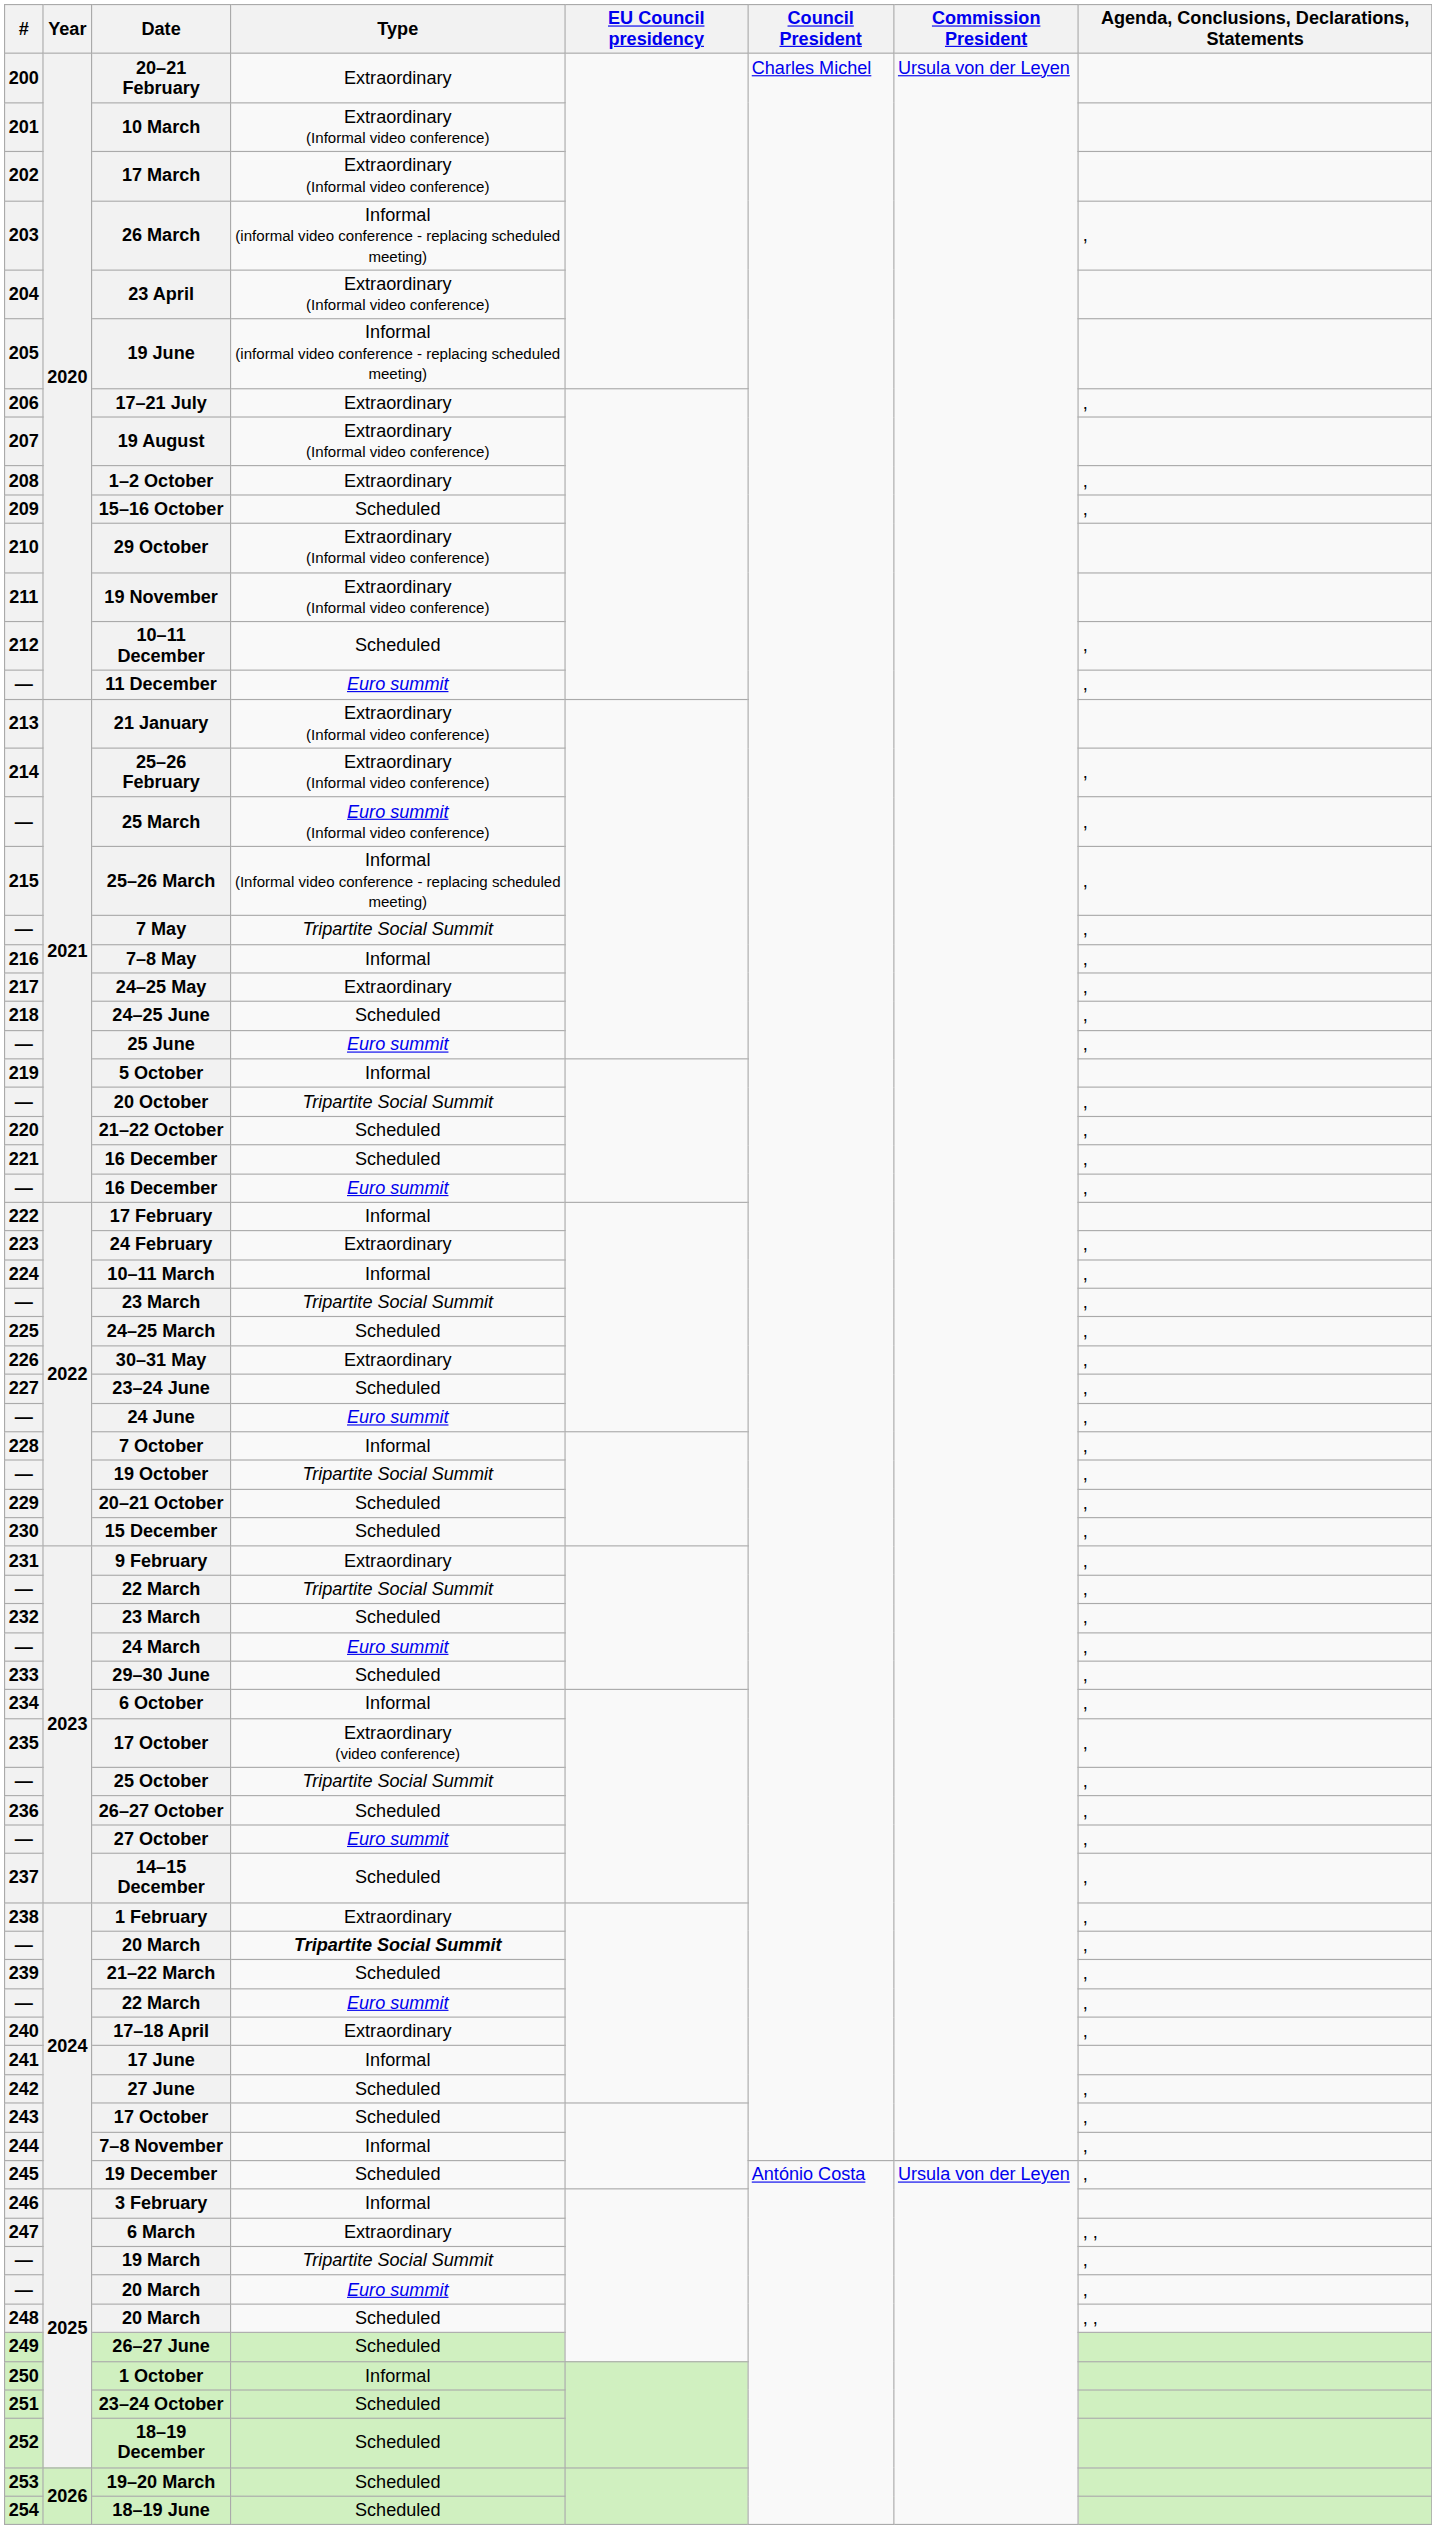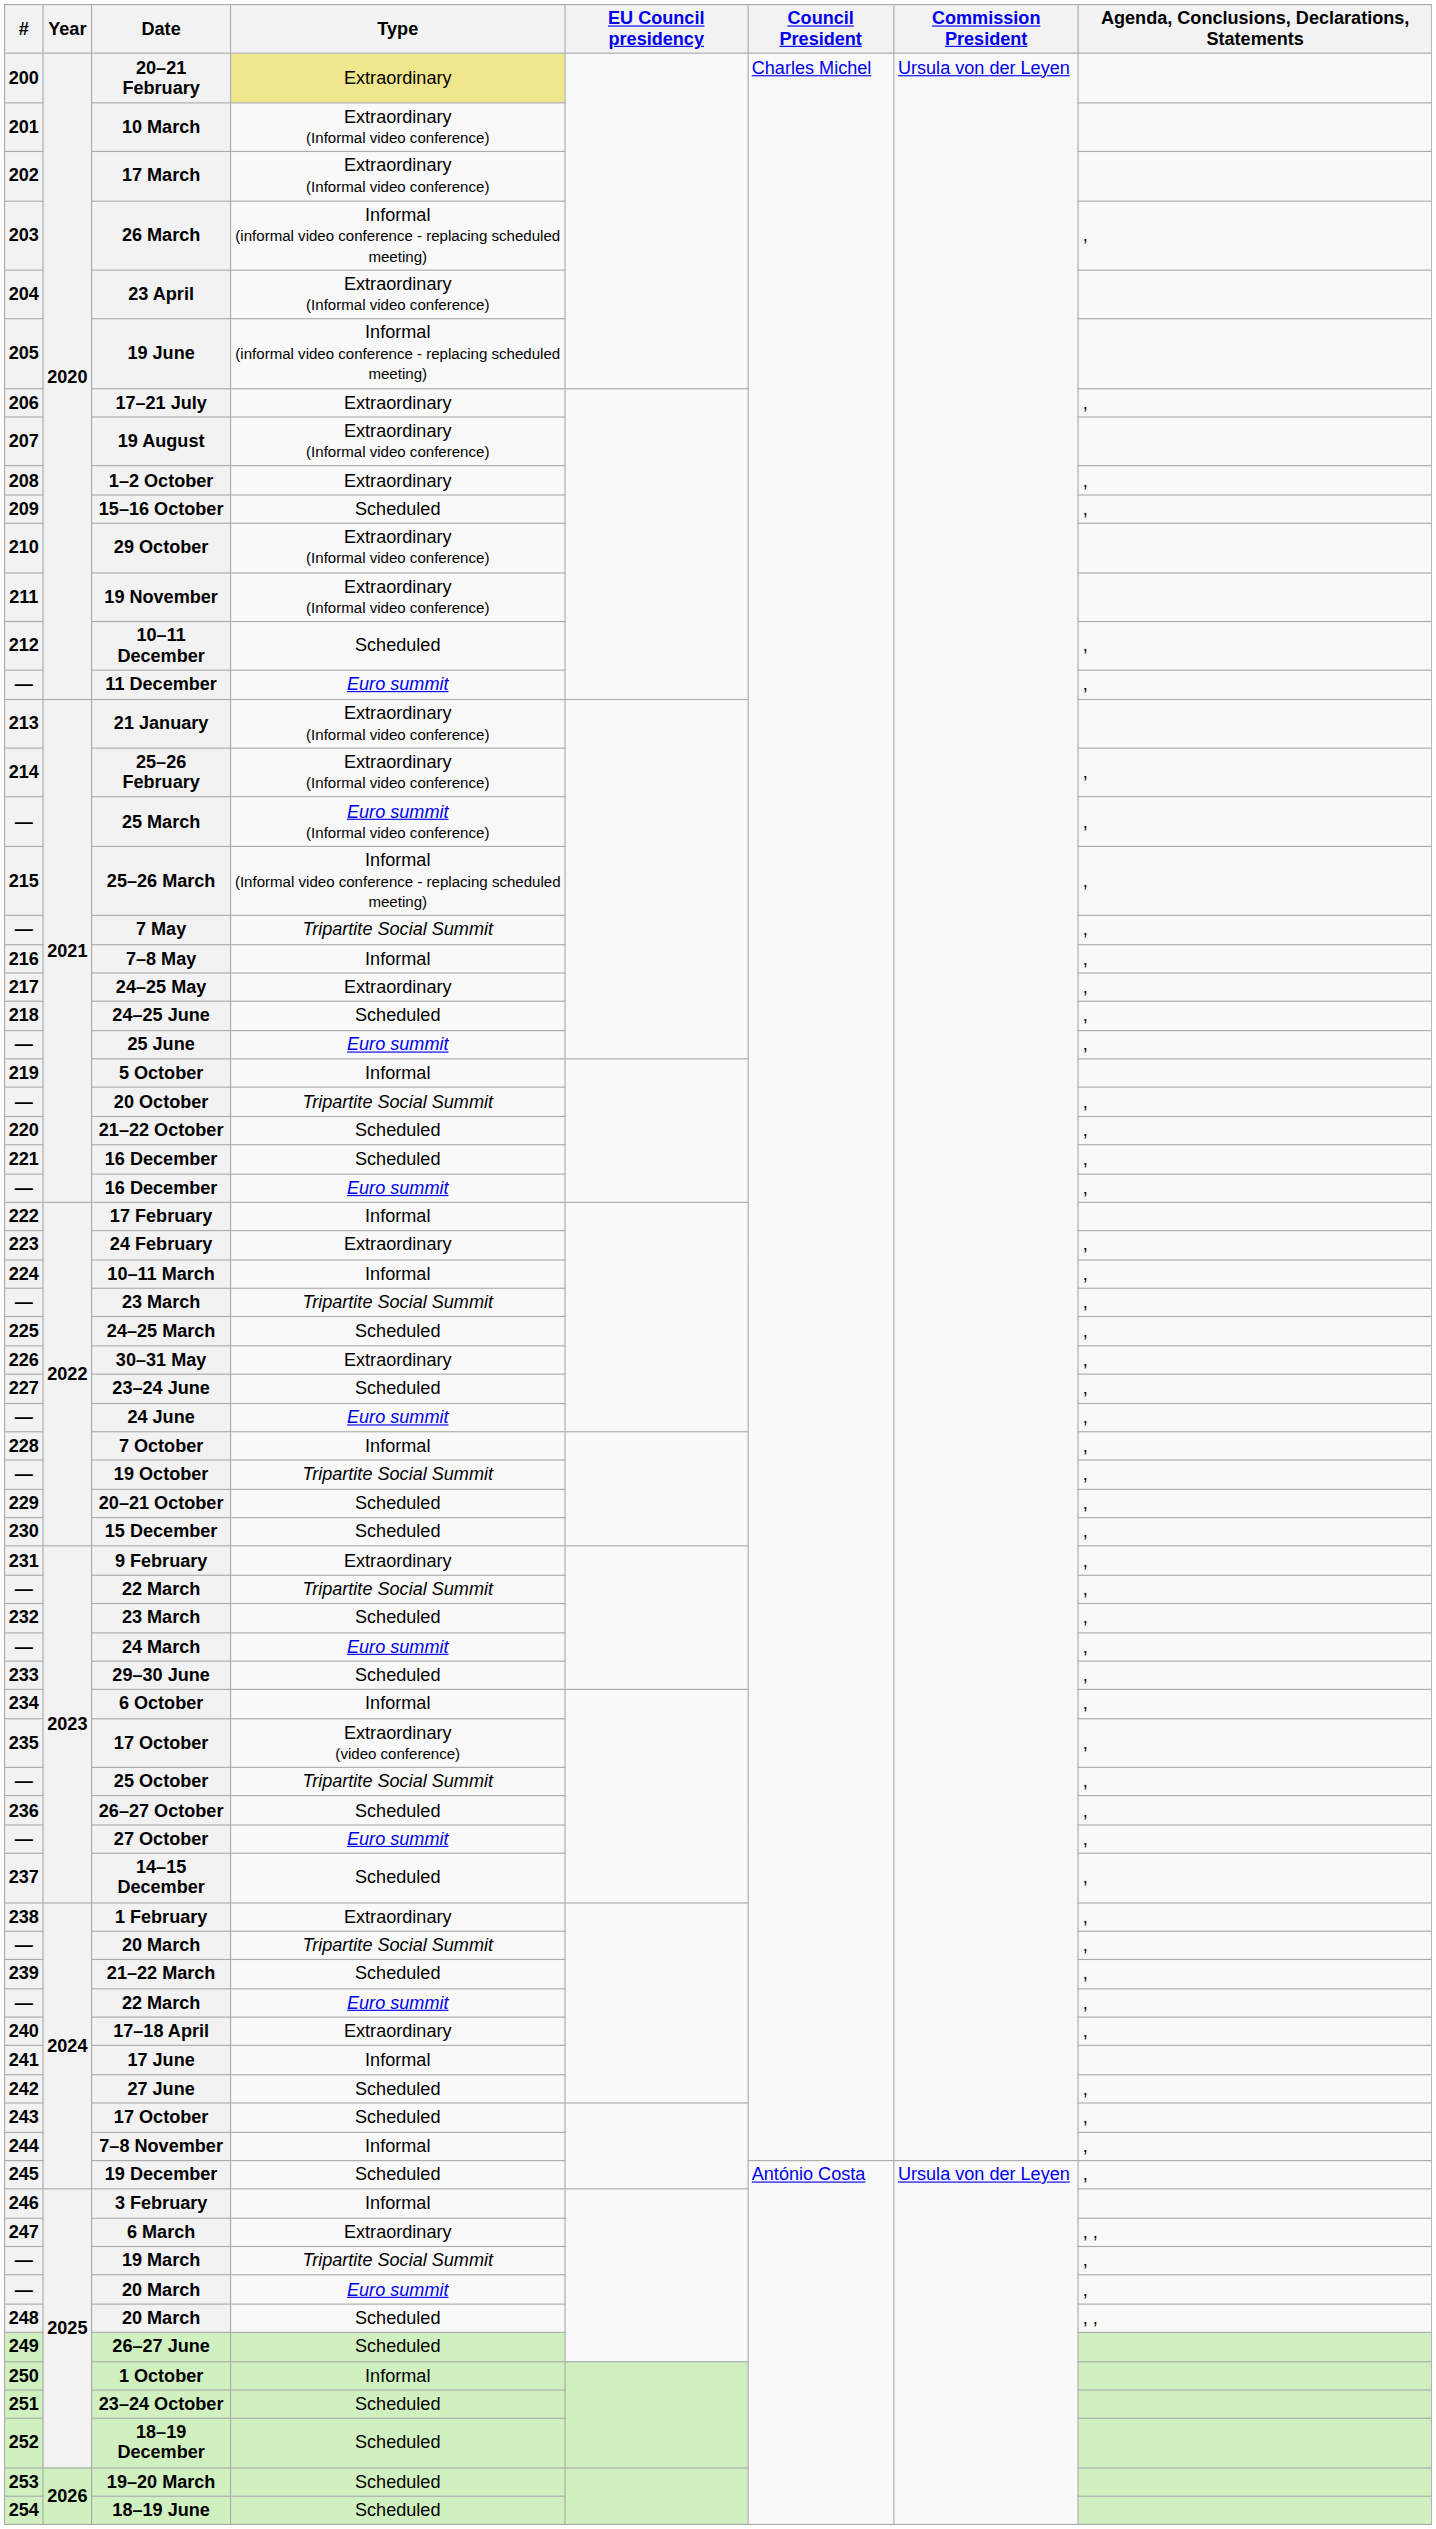(398, 78) no background -> (398, 78) khaki background
(398, 1945) bold -> (398, 1945) normal
